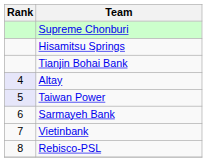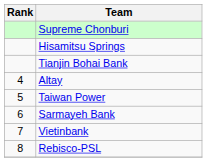(20, 81) lavender background -> (20, 81) no background
(20, 98) lavender background -> (20, 98) no background
